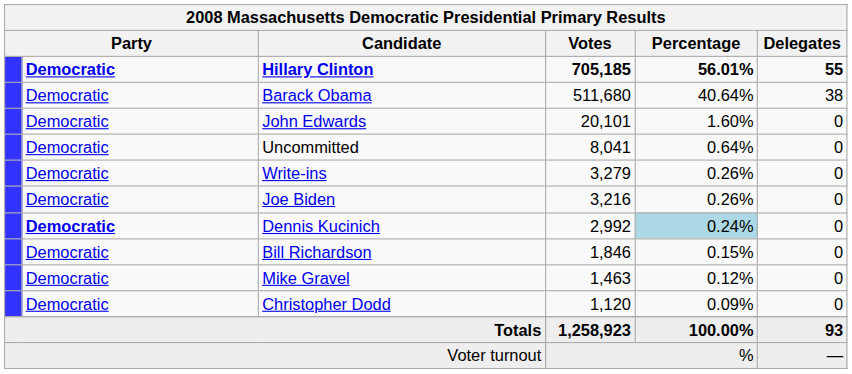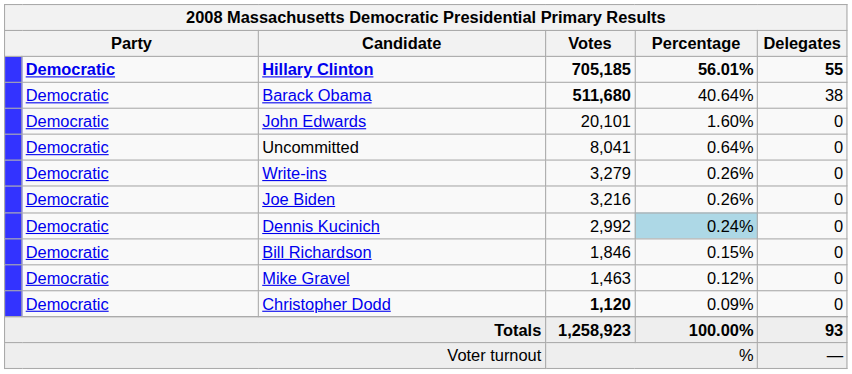(602, 96) normal -> (602, 96) bold
(70, 226) bold -> (67, 226) normal
(610, 304) normal -> (610, 304) bold
